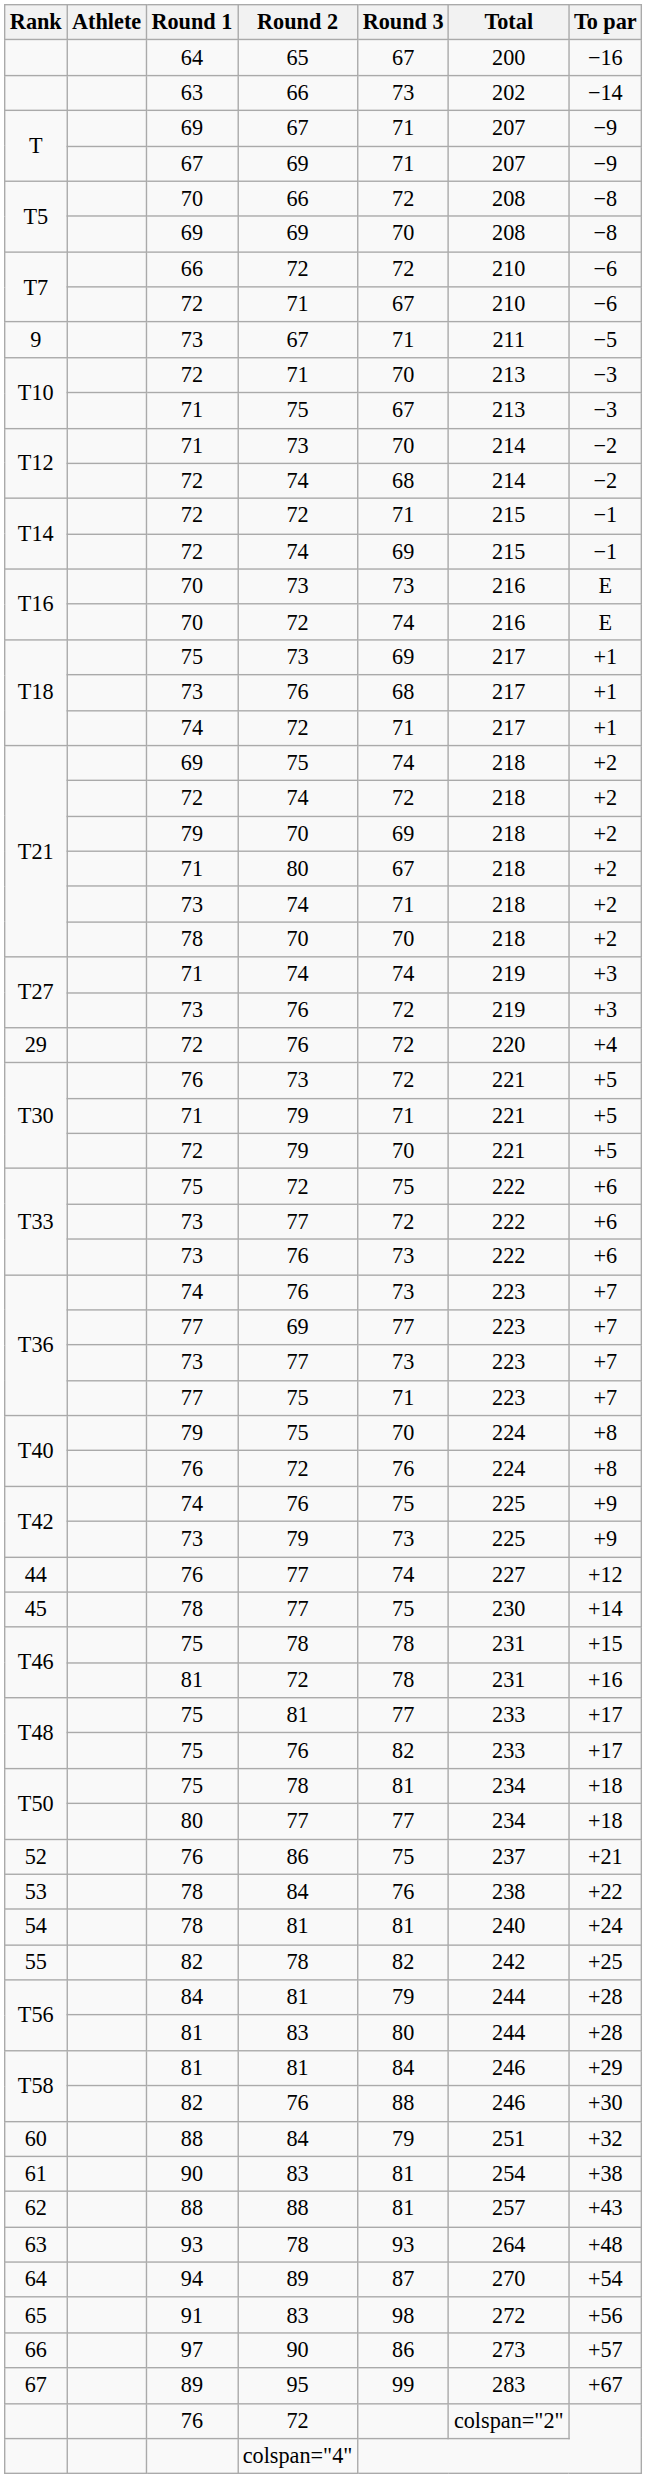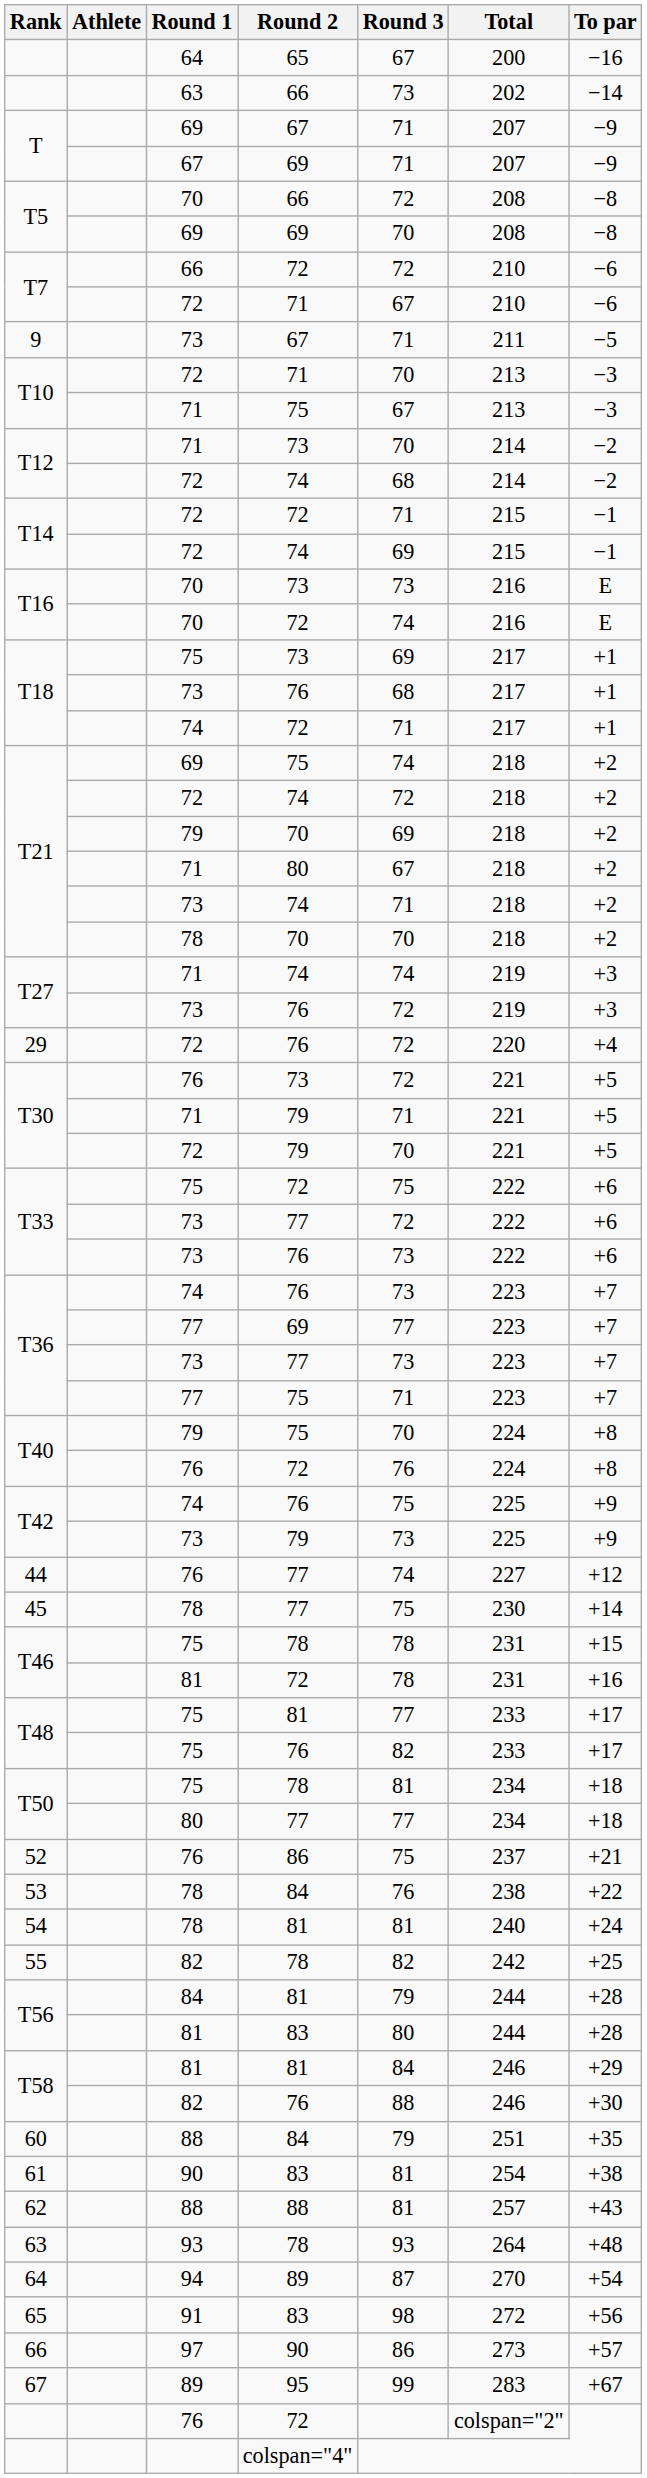(605, 2138) +32 -> (605, 2138) +35
